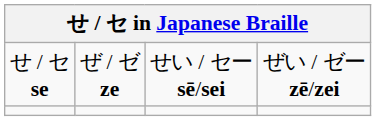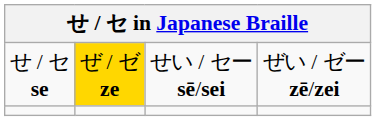(110, 74) no background -> (110, 74) gold background
